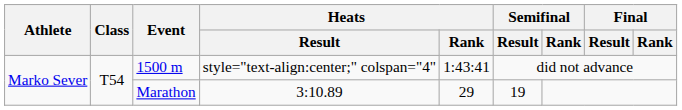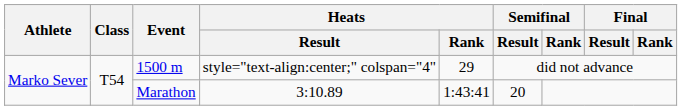(466, 67) 1:43:41 -> (466, 67) 29
(466, 93) 29 -> (466, 93) 1:43:41
(518, 93) 19 -> (518, 93) 20
